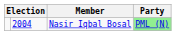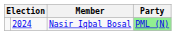(22, 24) 2004 -> (22, 24) 2024
